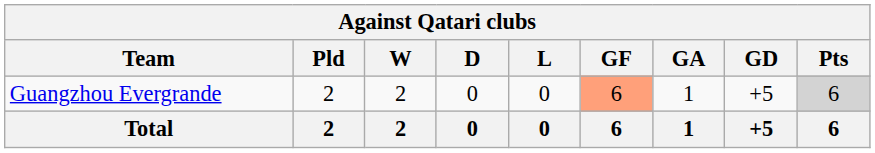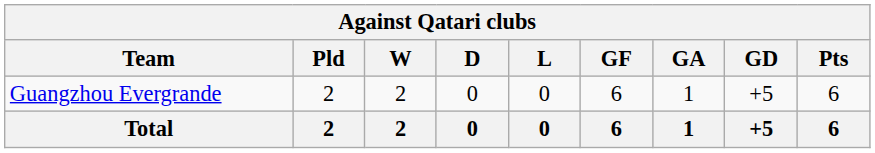(616, 93) lightsalmon background -> (616, 93) no background
(834, 93) lightgrey background -> (834, 93) no background
